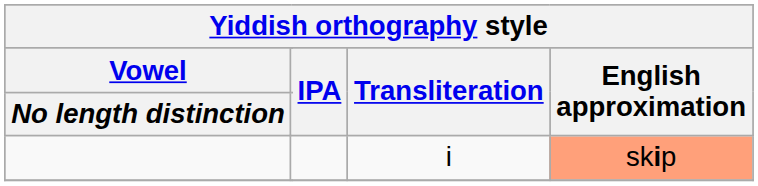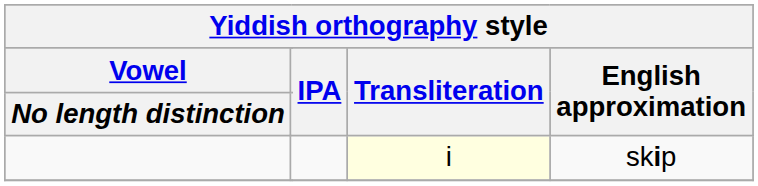(449, 157) no background -> (449, 157) lightyellow background
(651, 157) lightsalmon background -> (651, 157) no background
